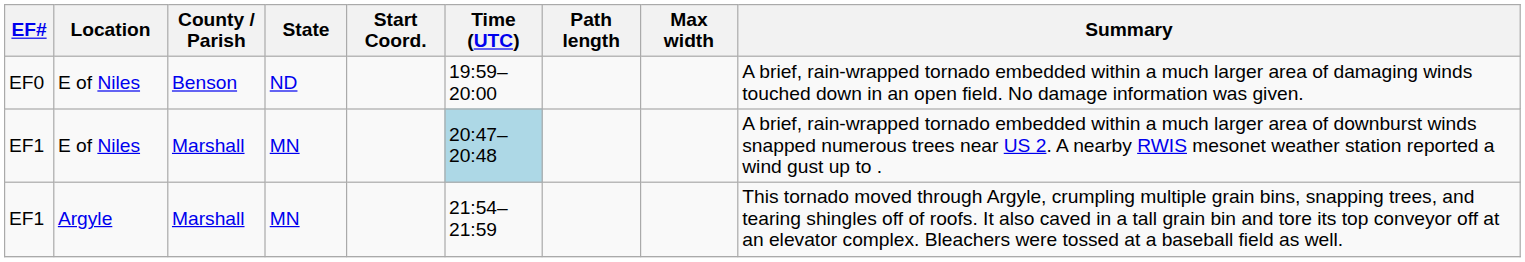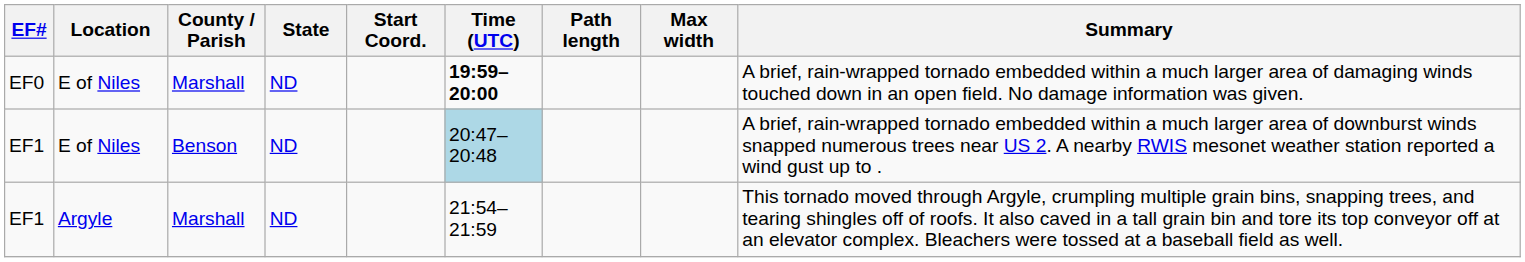(205, 82) Benson -> (208, 82) Marshall
(478, 82) normal -> (479, 82) bold
(208, 145) Marshall -> (205, 145) Benson
(285, 145) MN -> (284, 145) ND
(285, 219) MN -> (284, 219) ND
